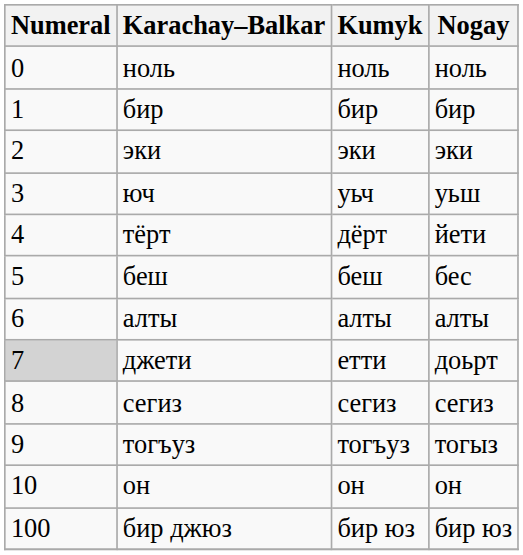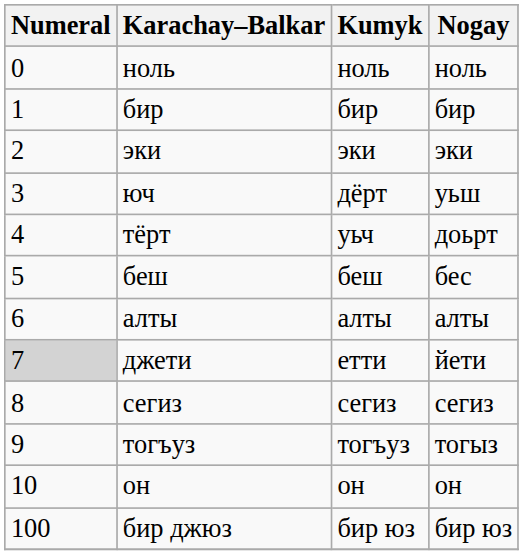(356, 192) уьч -> (362, 192) дёрт
(362, 234) дёрт -> (356, 234) уьч
(460, 234) йети -> (466, 234) доьрт
(466, 360) доьрт -> (460, 360) йети
